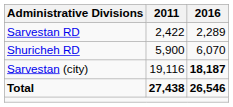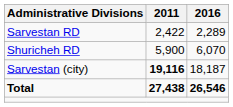(167, 69) normal -> (167, 69) bold
(208, 69) bold -> (208, 69) normal
